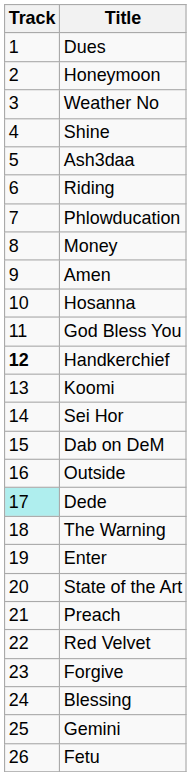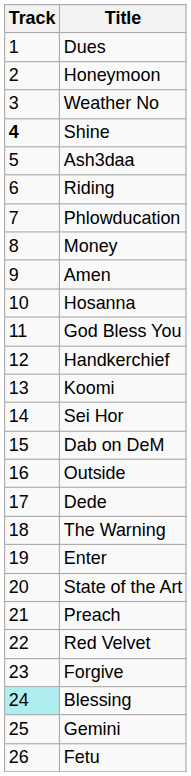(14, 132) normal -> (14, 132) bold
(19, 359) bold -> (19, 359) normal
(19, 501) paleturquoise background -> (19, 501) no background
(19, 700) no background -> (19, 700) paleturquoise background
